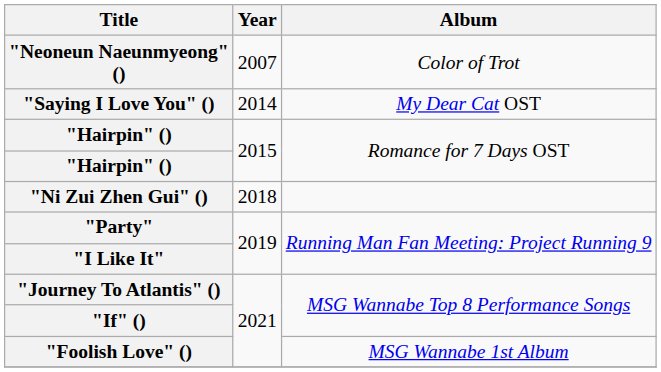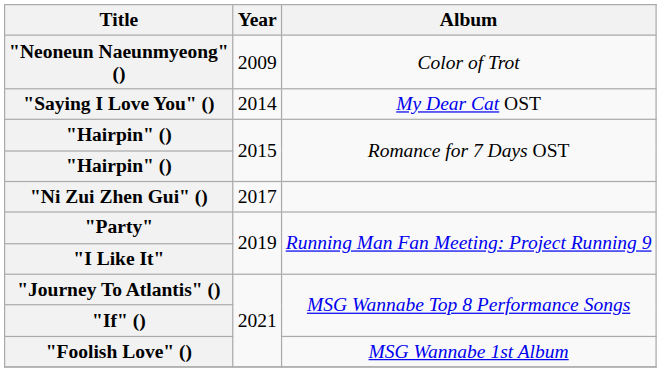(257, 61) 2007 -> (257, 61) 2009
(257, 196) 2018 -> (257, 196) 2017
